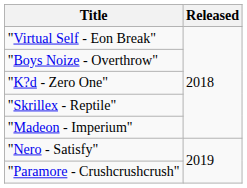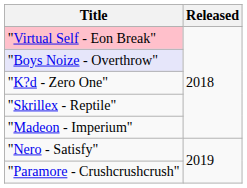(82, 37) no background -> (82, 37) pink background
(83, 60) no background -> (83, 60) lavender background
